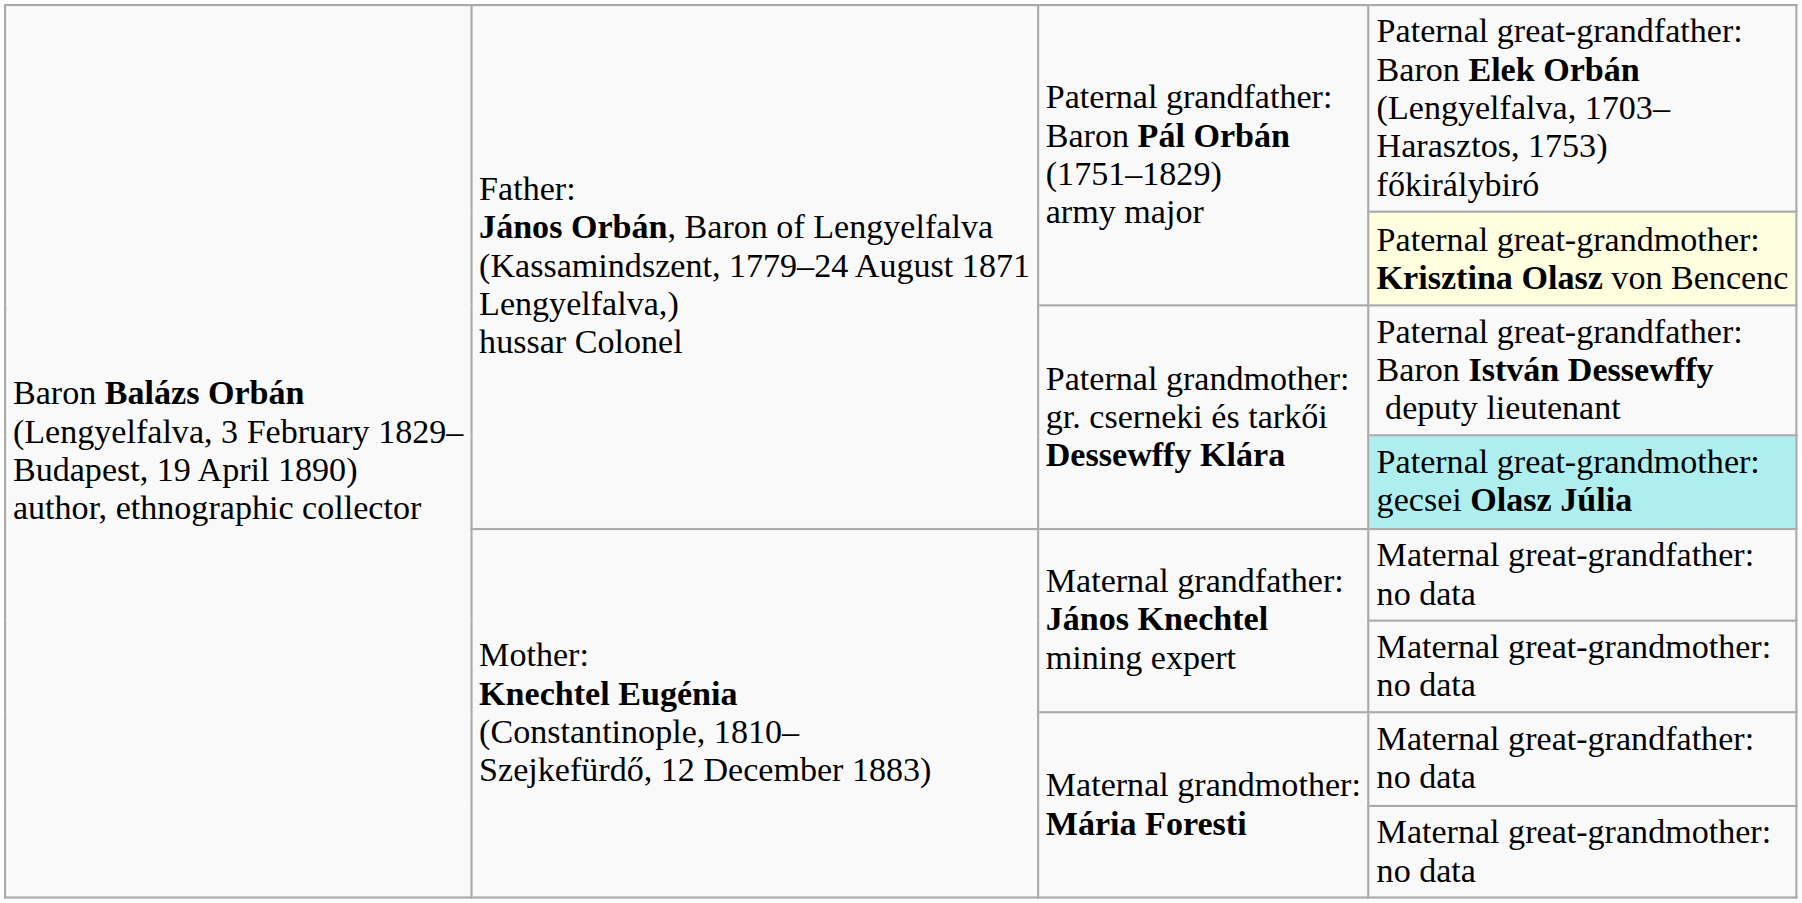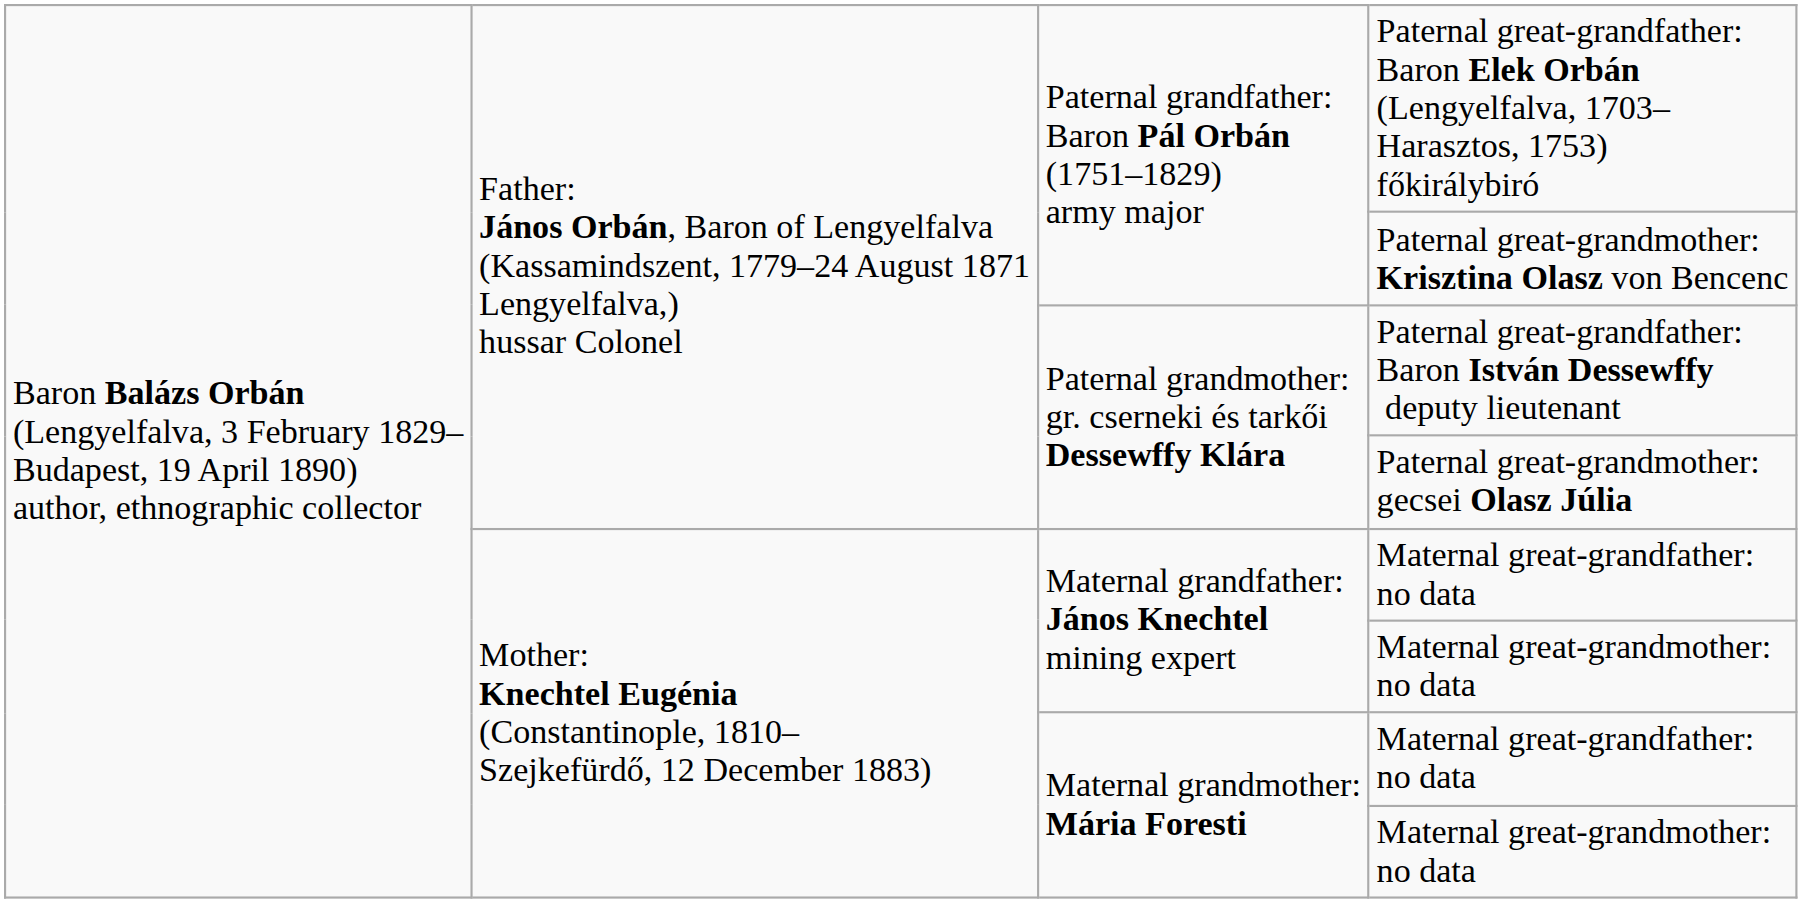(1582, 258) lightyellow background -> (1582, 258) no background
(1568, 481) paleturquoise background -> (1568, 481) no background
